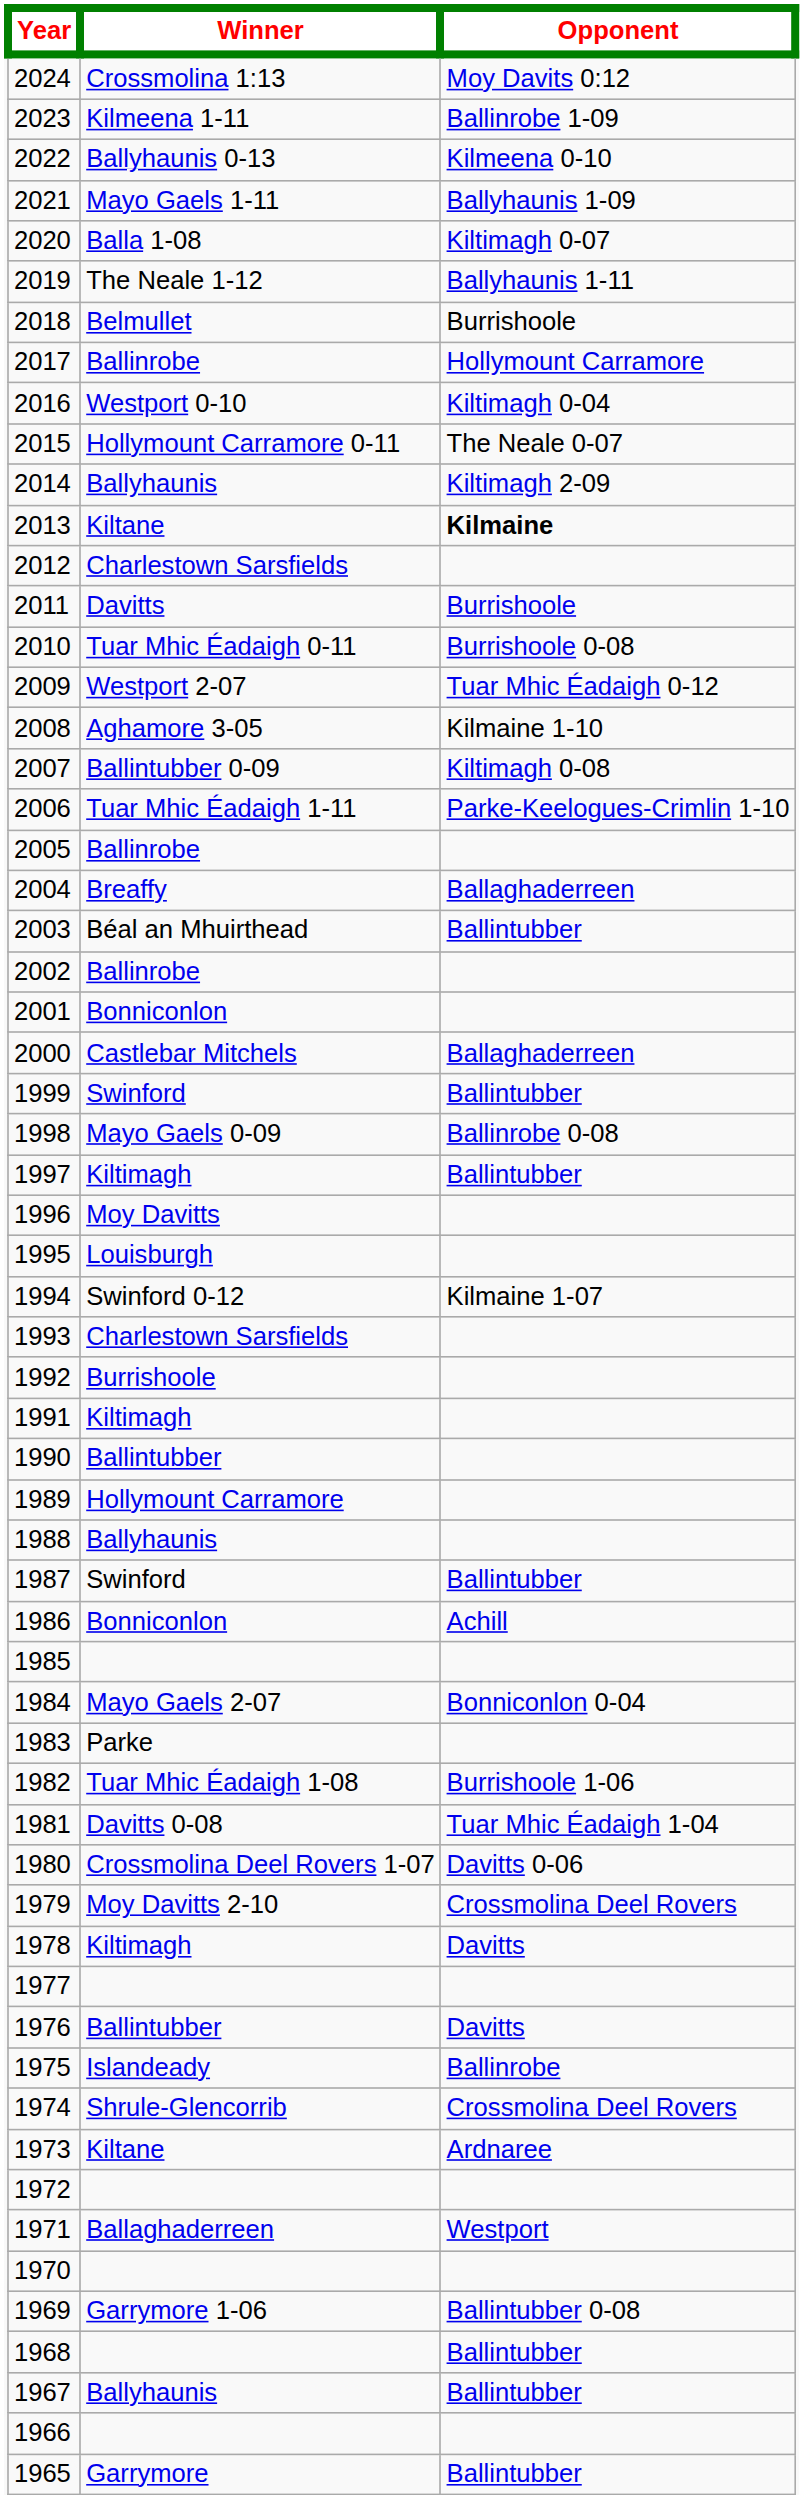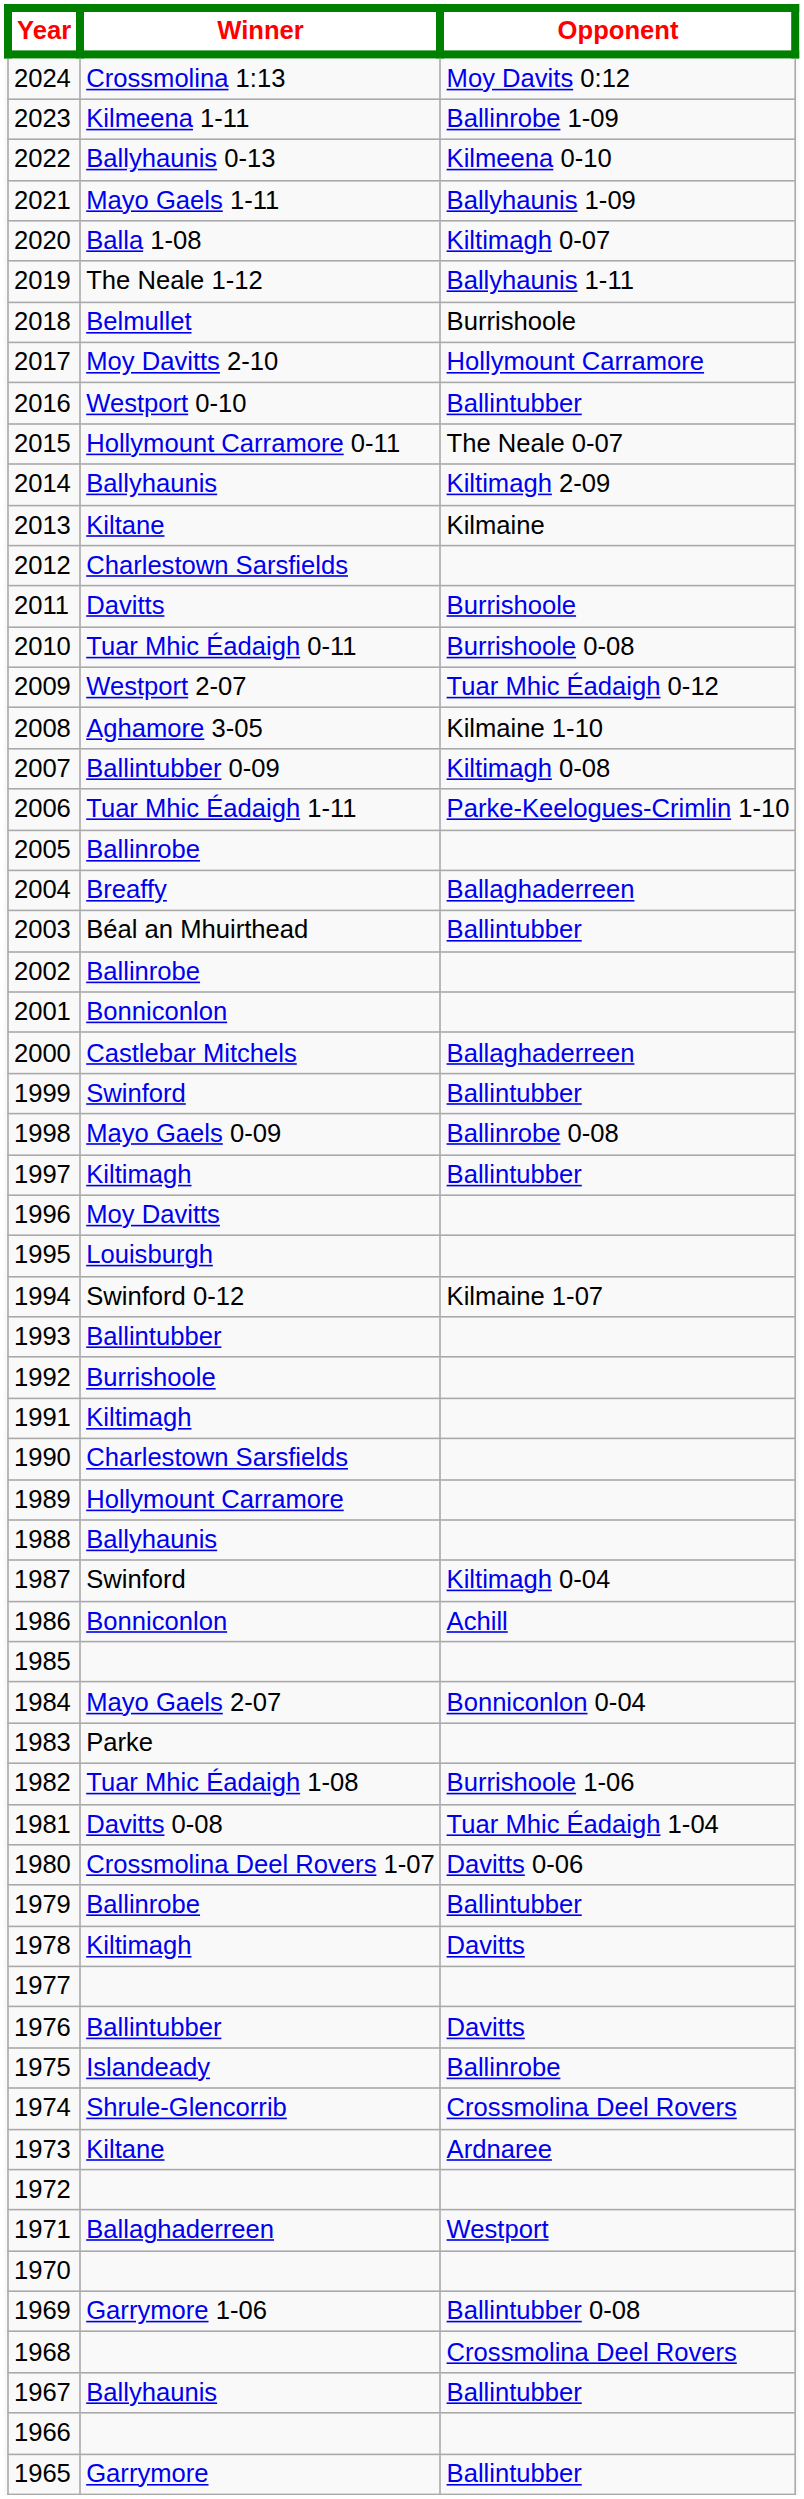(143, 362) Ballinrobe -> (182, 362) Moy Davitts 2-10
(528, 402) Kiltimagh 0-04 -> (514, 402) Ballintubber
(500, 524) bold -> (496, 524) normal
(217, 1336) Charlestown Sarsfields -> (154, 1336) Ballintubber
(154, 1458) Ballintubber -> (217, 1458) Charlestown Sarsfields
(514, 1580) Ballintubber -> (528, 1580) Kiltimagh 0-04
(182, 1905) Moy Davitts 2-10 -> (143, 1905) Ballinrobe
(592, 1905) Crossmolina Deel Rovers -> (514, 1905) Ballintubber
(514, 2351) Ballintubber -> (592, 2351) Crossmolina Deel Rovers
